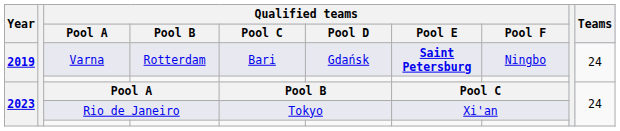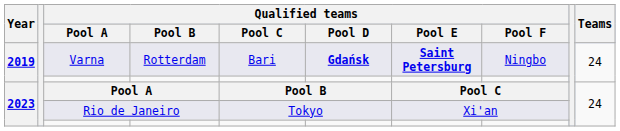(348, 59) normal -> (348, 59) bold
